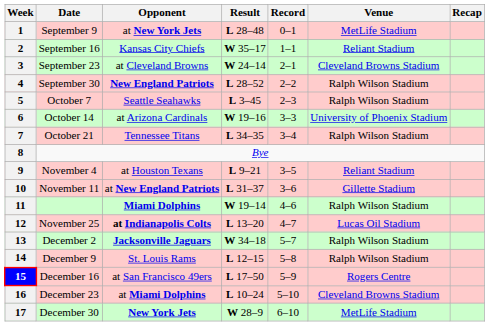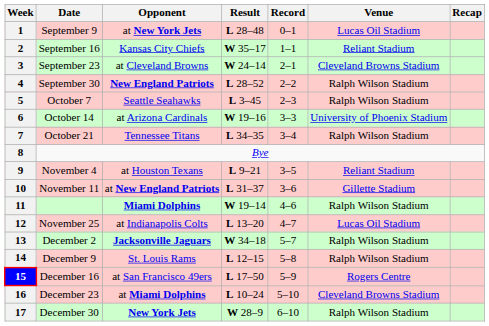(379, 30) MetLife Stadium -> (379, 30) Lucas Oil Stadium
(162, 223) bold -> (162, 223) normal
(379, 312) MetLife Stadium -> (379, 312) Ralph Wilson Stadium
